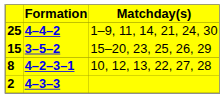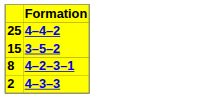- column: (154, 13)
